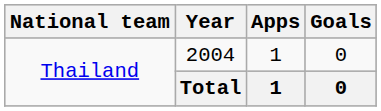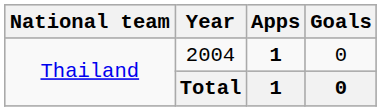(276, 55) normal -> (276, 55) bold
